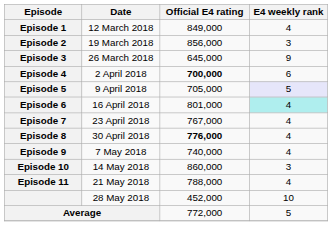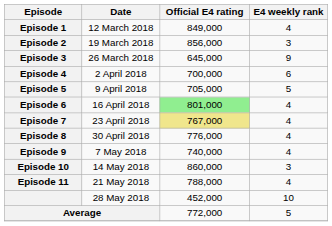(205, 74) bold -> (205, 74) normal
(288, 89) lavender background -> (288, 89) no background
(205, 105) no background -> (205, 105) lightgreen background
(288, 105) paleturquoise background -> (288, 105) no background
(205, 120) no background -> (205, 120) khaki background
(205, 136) bold -> (205, 136) normal
